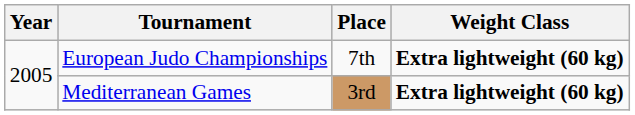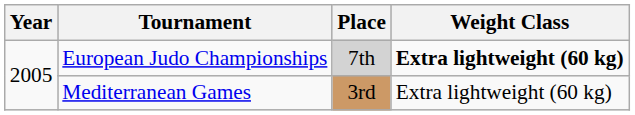(362, 57) no background -> (362, 57) lightgrey background
(510, 92) bold -> (504, 92) normal
